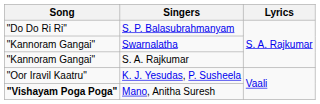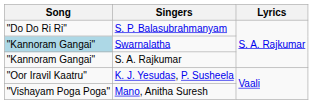(51, 44) no background -> (51, 44) lightblue background
(62, 92) bold -> (58, 92) normal
